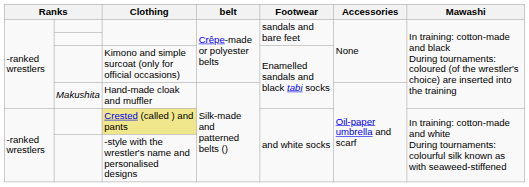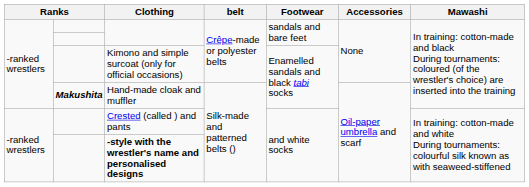(78, 95) normal -> (79, 95) bold
(149, 121) khaki background -> (152, 121) no background
(147, 158) normal -> (153, 158) bold
